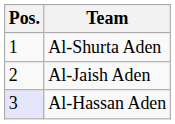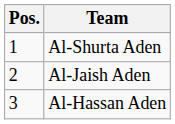(13, 103) lavender background -> (13, 103) no background
